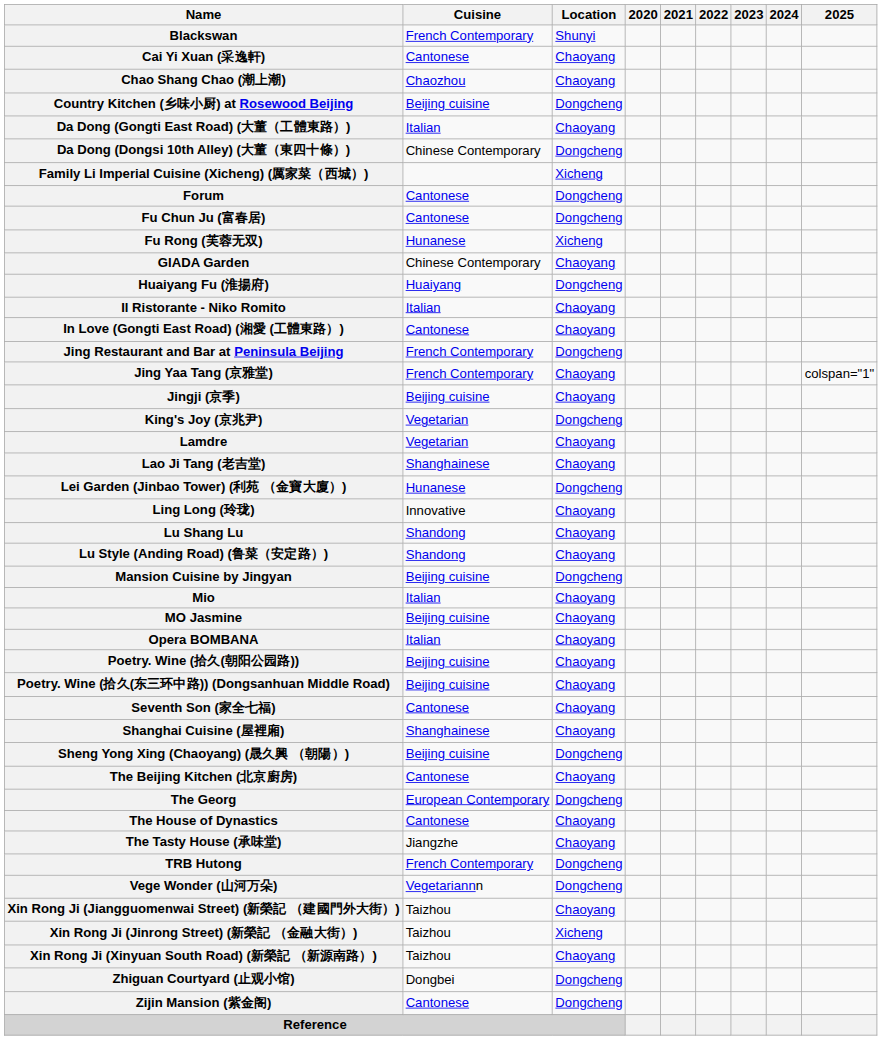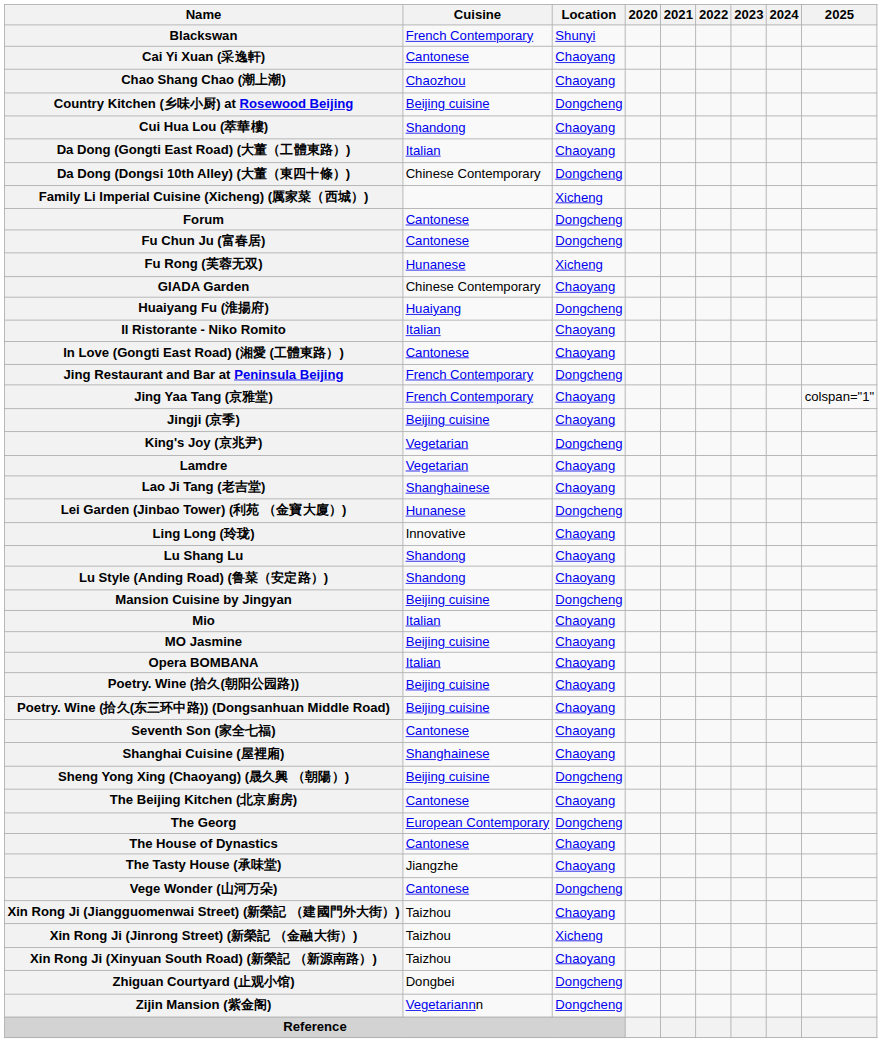+ row: (204, 127)
- row: (204, 864)
(444, 886) Vegetariannn -> (437, 889) Cantonese
(437, 1003) Cantonese -> (444, 1005) Vegetariannn
